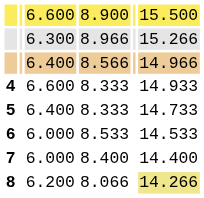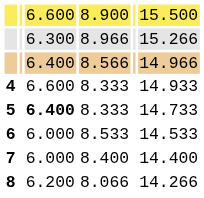(50, 111) normal -> (50, 111) bold
(169, 183) khaki background -> (169, 183) no background
